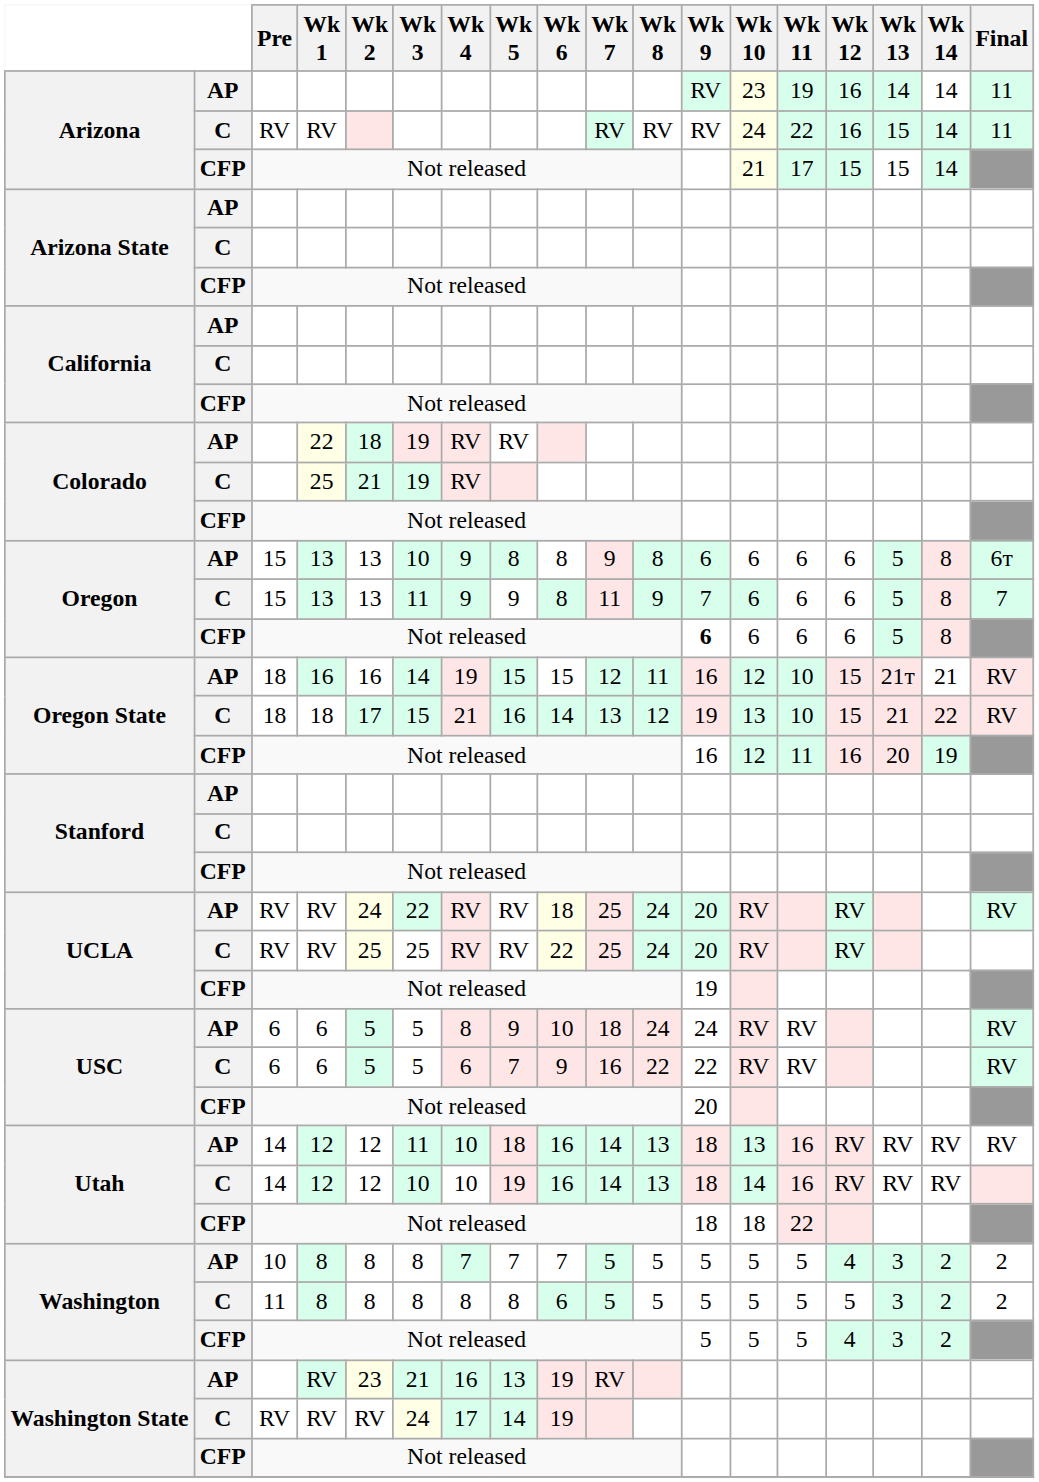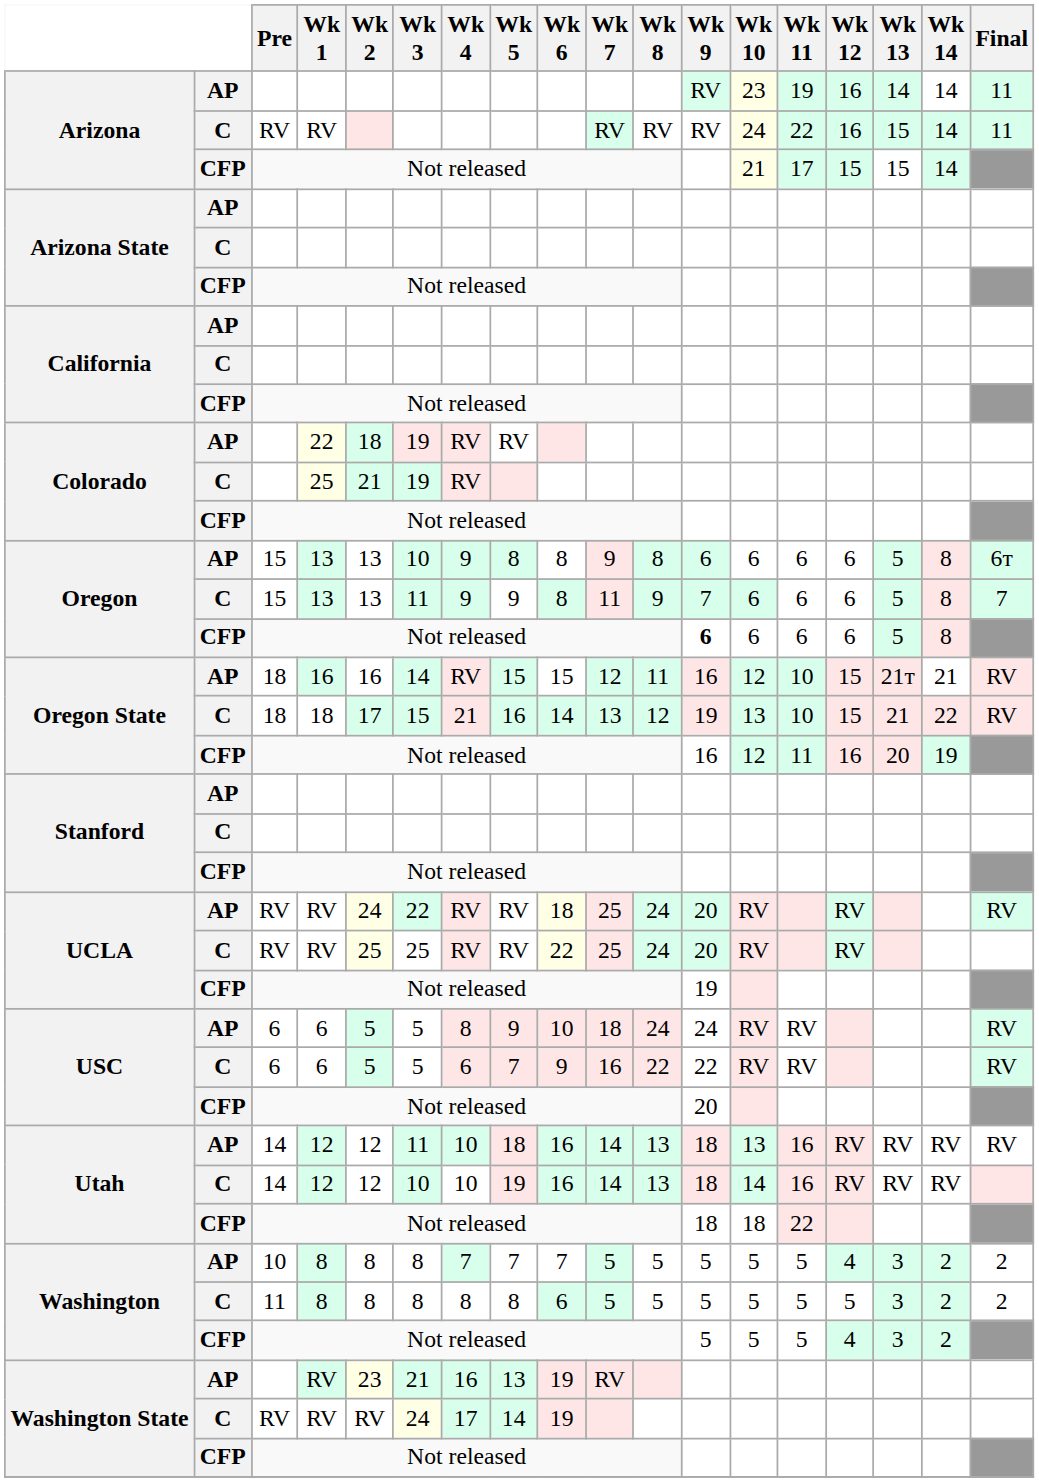(466, 676) 19 -> (466, 676) RV
